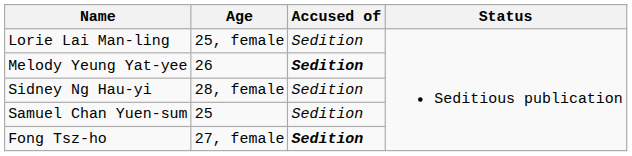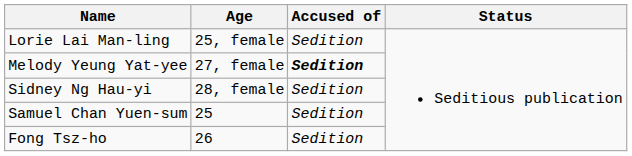(204, 65) 26 -> (240, 65) 27, female
(240, 139) 27, female -> (204, 139) 26
(327, 139) bold -> (327, 139) normal
